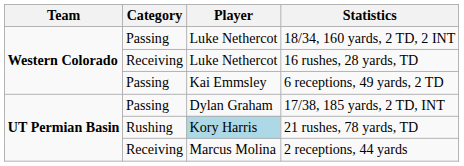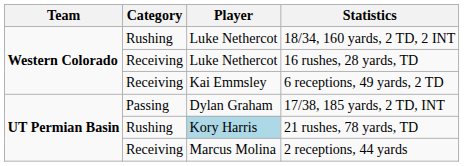(147, 38) Passing -> (149, 38) Rushing
(147, 82) Passing -> (154, 82) Receiving
